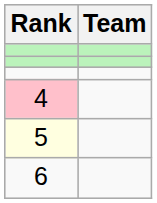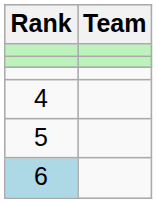(41, 98) pink background -> (41, 98) no background
(41, 137) lightyellow background -> (41, 137) no background
(41, 177) no background -> (41, 177) lightblue background
